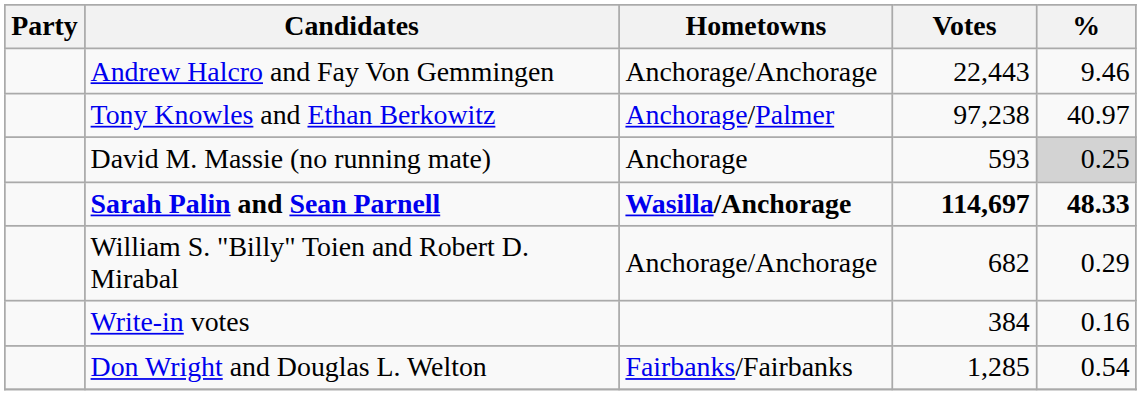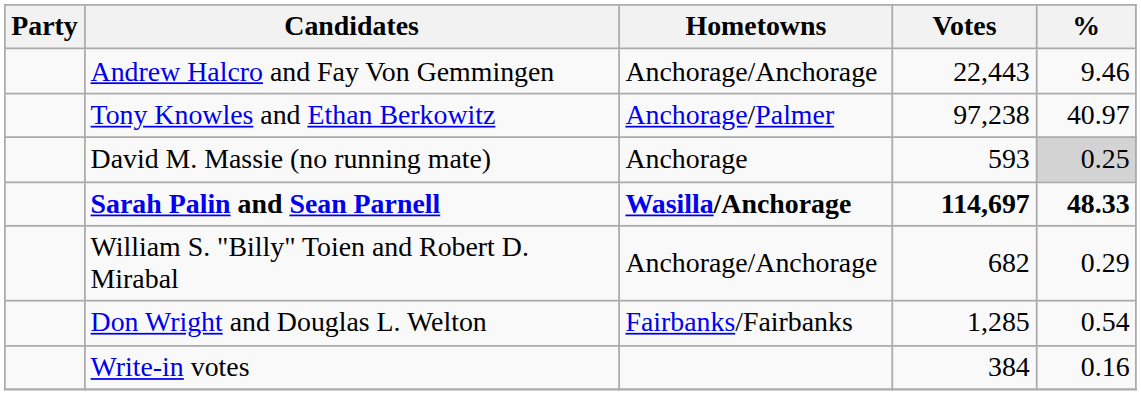rows swapped: (289, 366) <-> (170, 322)
